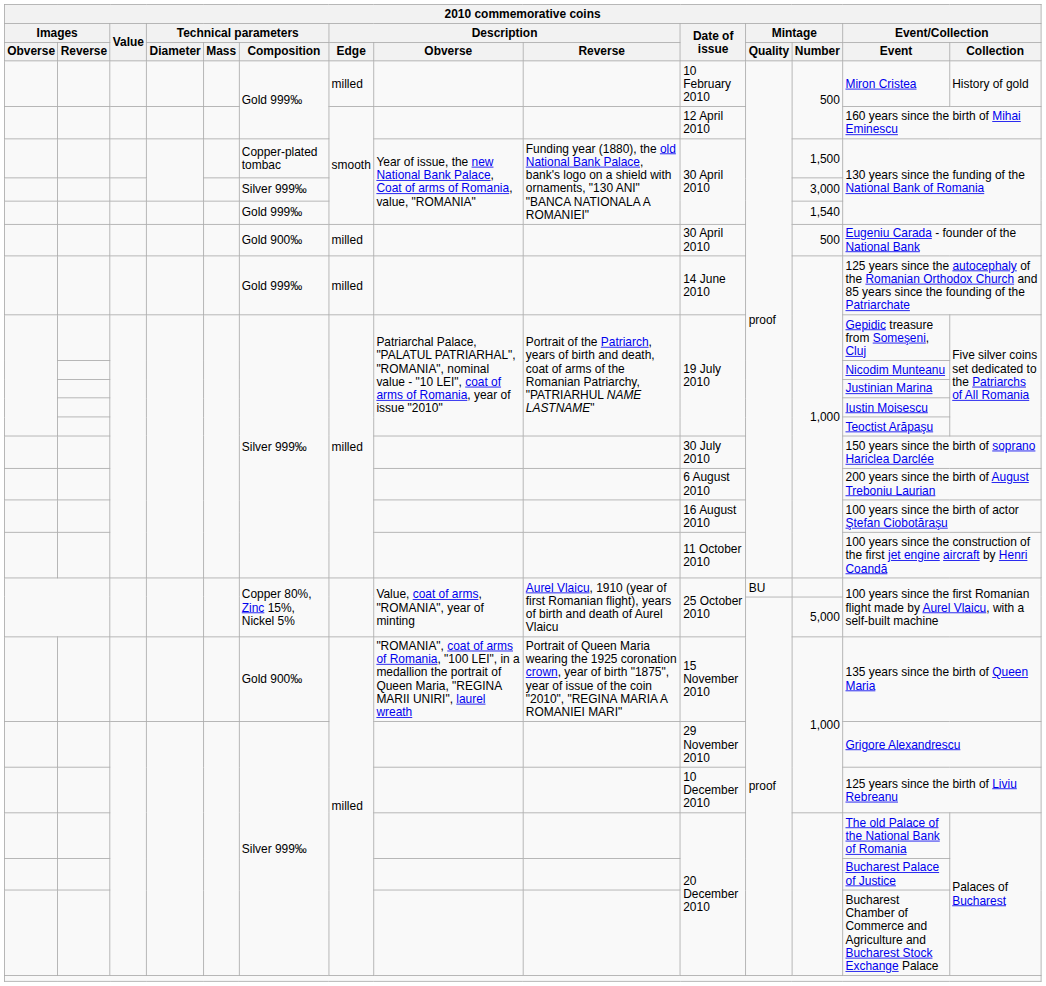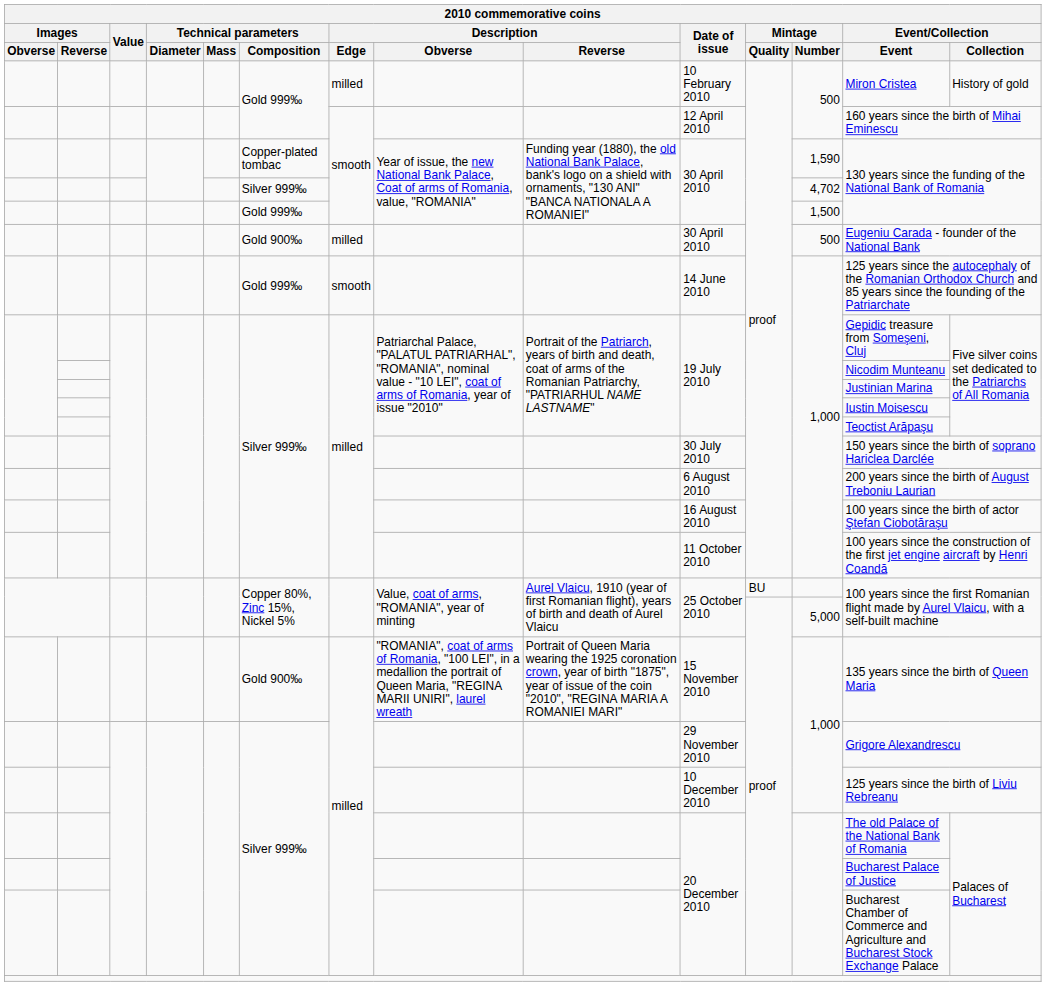(825, 159) 1,500 -> (825, 159) 1,590
(825, 190) 3,000 -> (825, 190) 4,702
(825, 213) 1,540 -> (825, 213) 1,500
(347, 286) milled -> (351, 286) smooth
